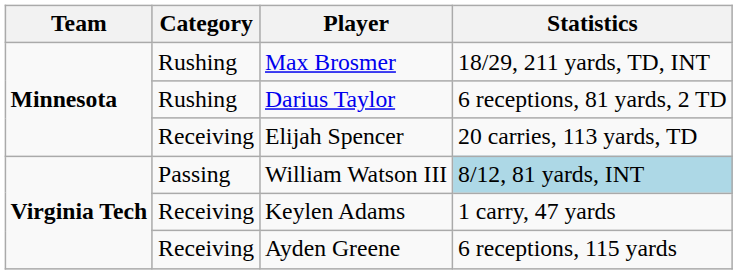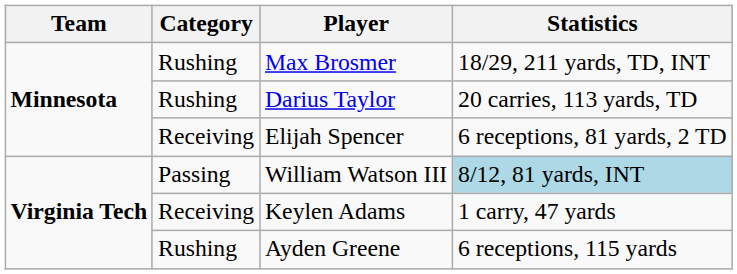(592, 99) 6 receptions, 81 yards, 2 TD -> (578, 99) 20 carries, 113 yards, TD
(578, 136) 20 carries, 113 yards, TD -> (592, 136) 6 receptions, 81 yards, 2 TD
(206, 249) Receiving -> (198, 249) Rushing
